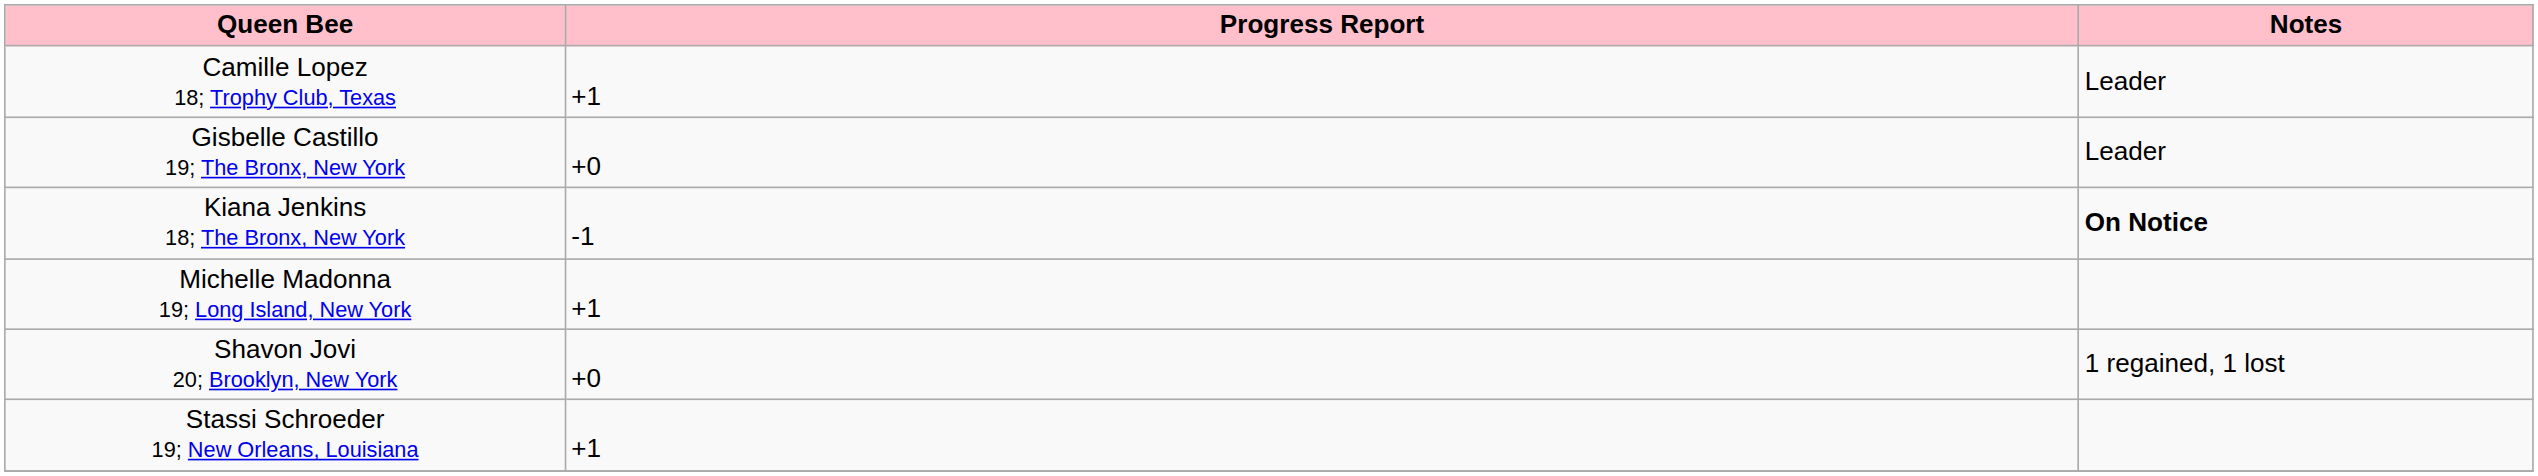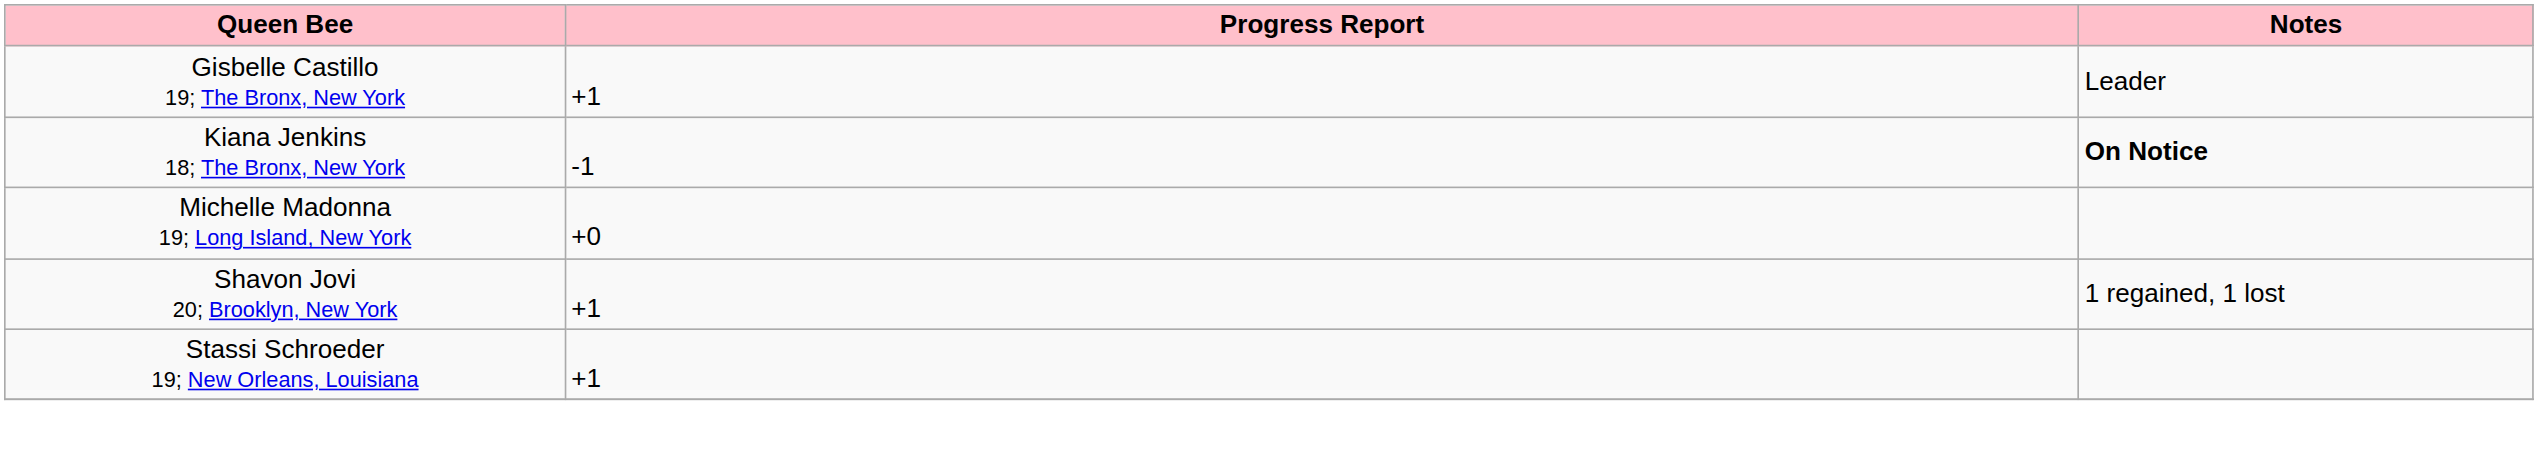- row: (285, 81)
(586, 166) +0 -> (586, 95) +1
(586, 307) +1 -> (586, 237) +0
(586, 378) +0 -> (586, 307) +1
